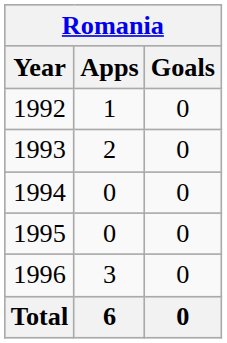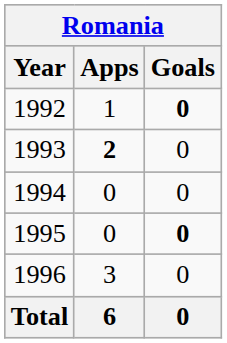(183, 108) normal -> (183, 108) bold
(109, 150) normal -> (109, 150) bold
(183, 233) normal -> (183, 233) bold
